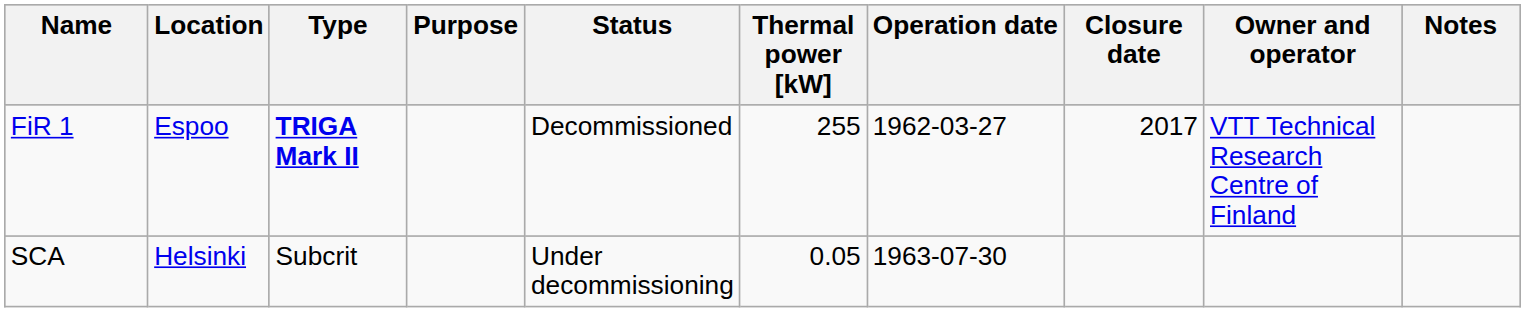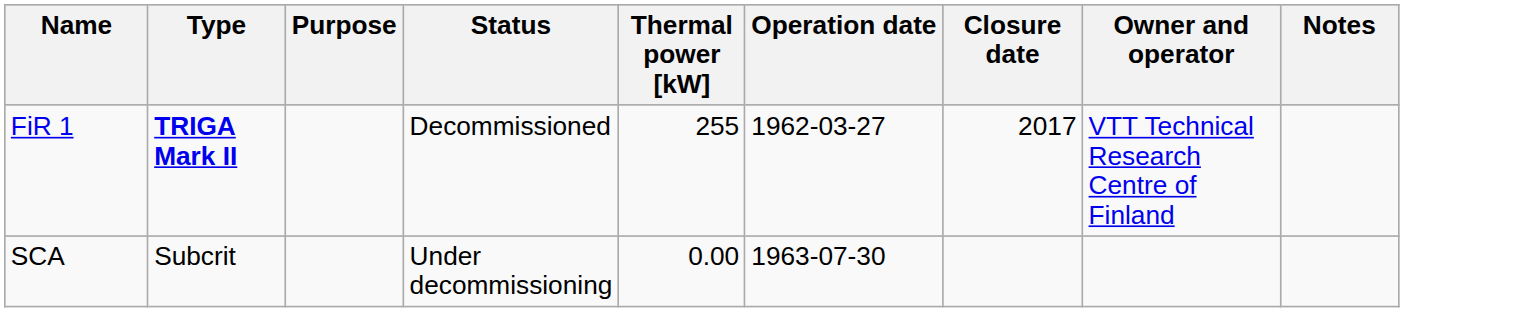- column: (209, 25)
(835, 256) 0.05 -> (714, 256) 0.00
